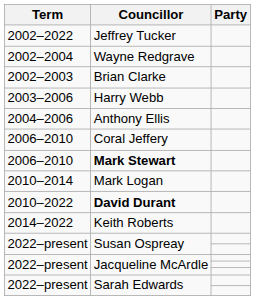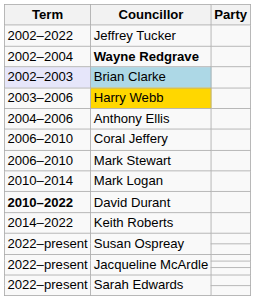(144, 56) normal -> (146, 56) bold
(40, 77) no background -> (40, 77) lavender background
(130, 77) no background -> (130, 77) lightblue background
(129, 98) no background -> (129, 98) gold background
(135, 160) bold -> (132, 160) normal
(40, 202) normal -> (40, 202) bold
(135, 202) bold -> (132, 202) normal
